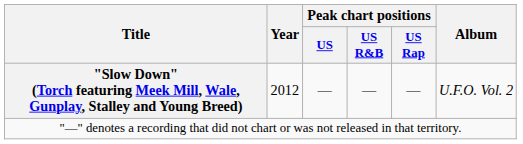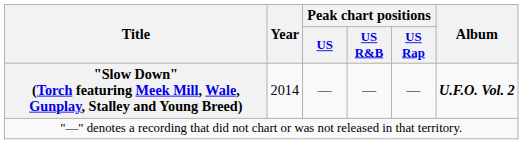(285, 90) 2012 -> (285, 90) 2014
(476, 90) normal -> (477, 90) bold
